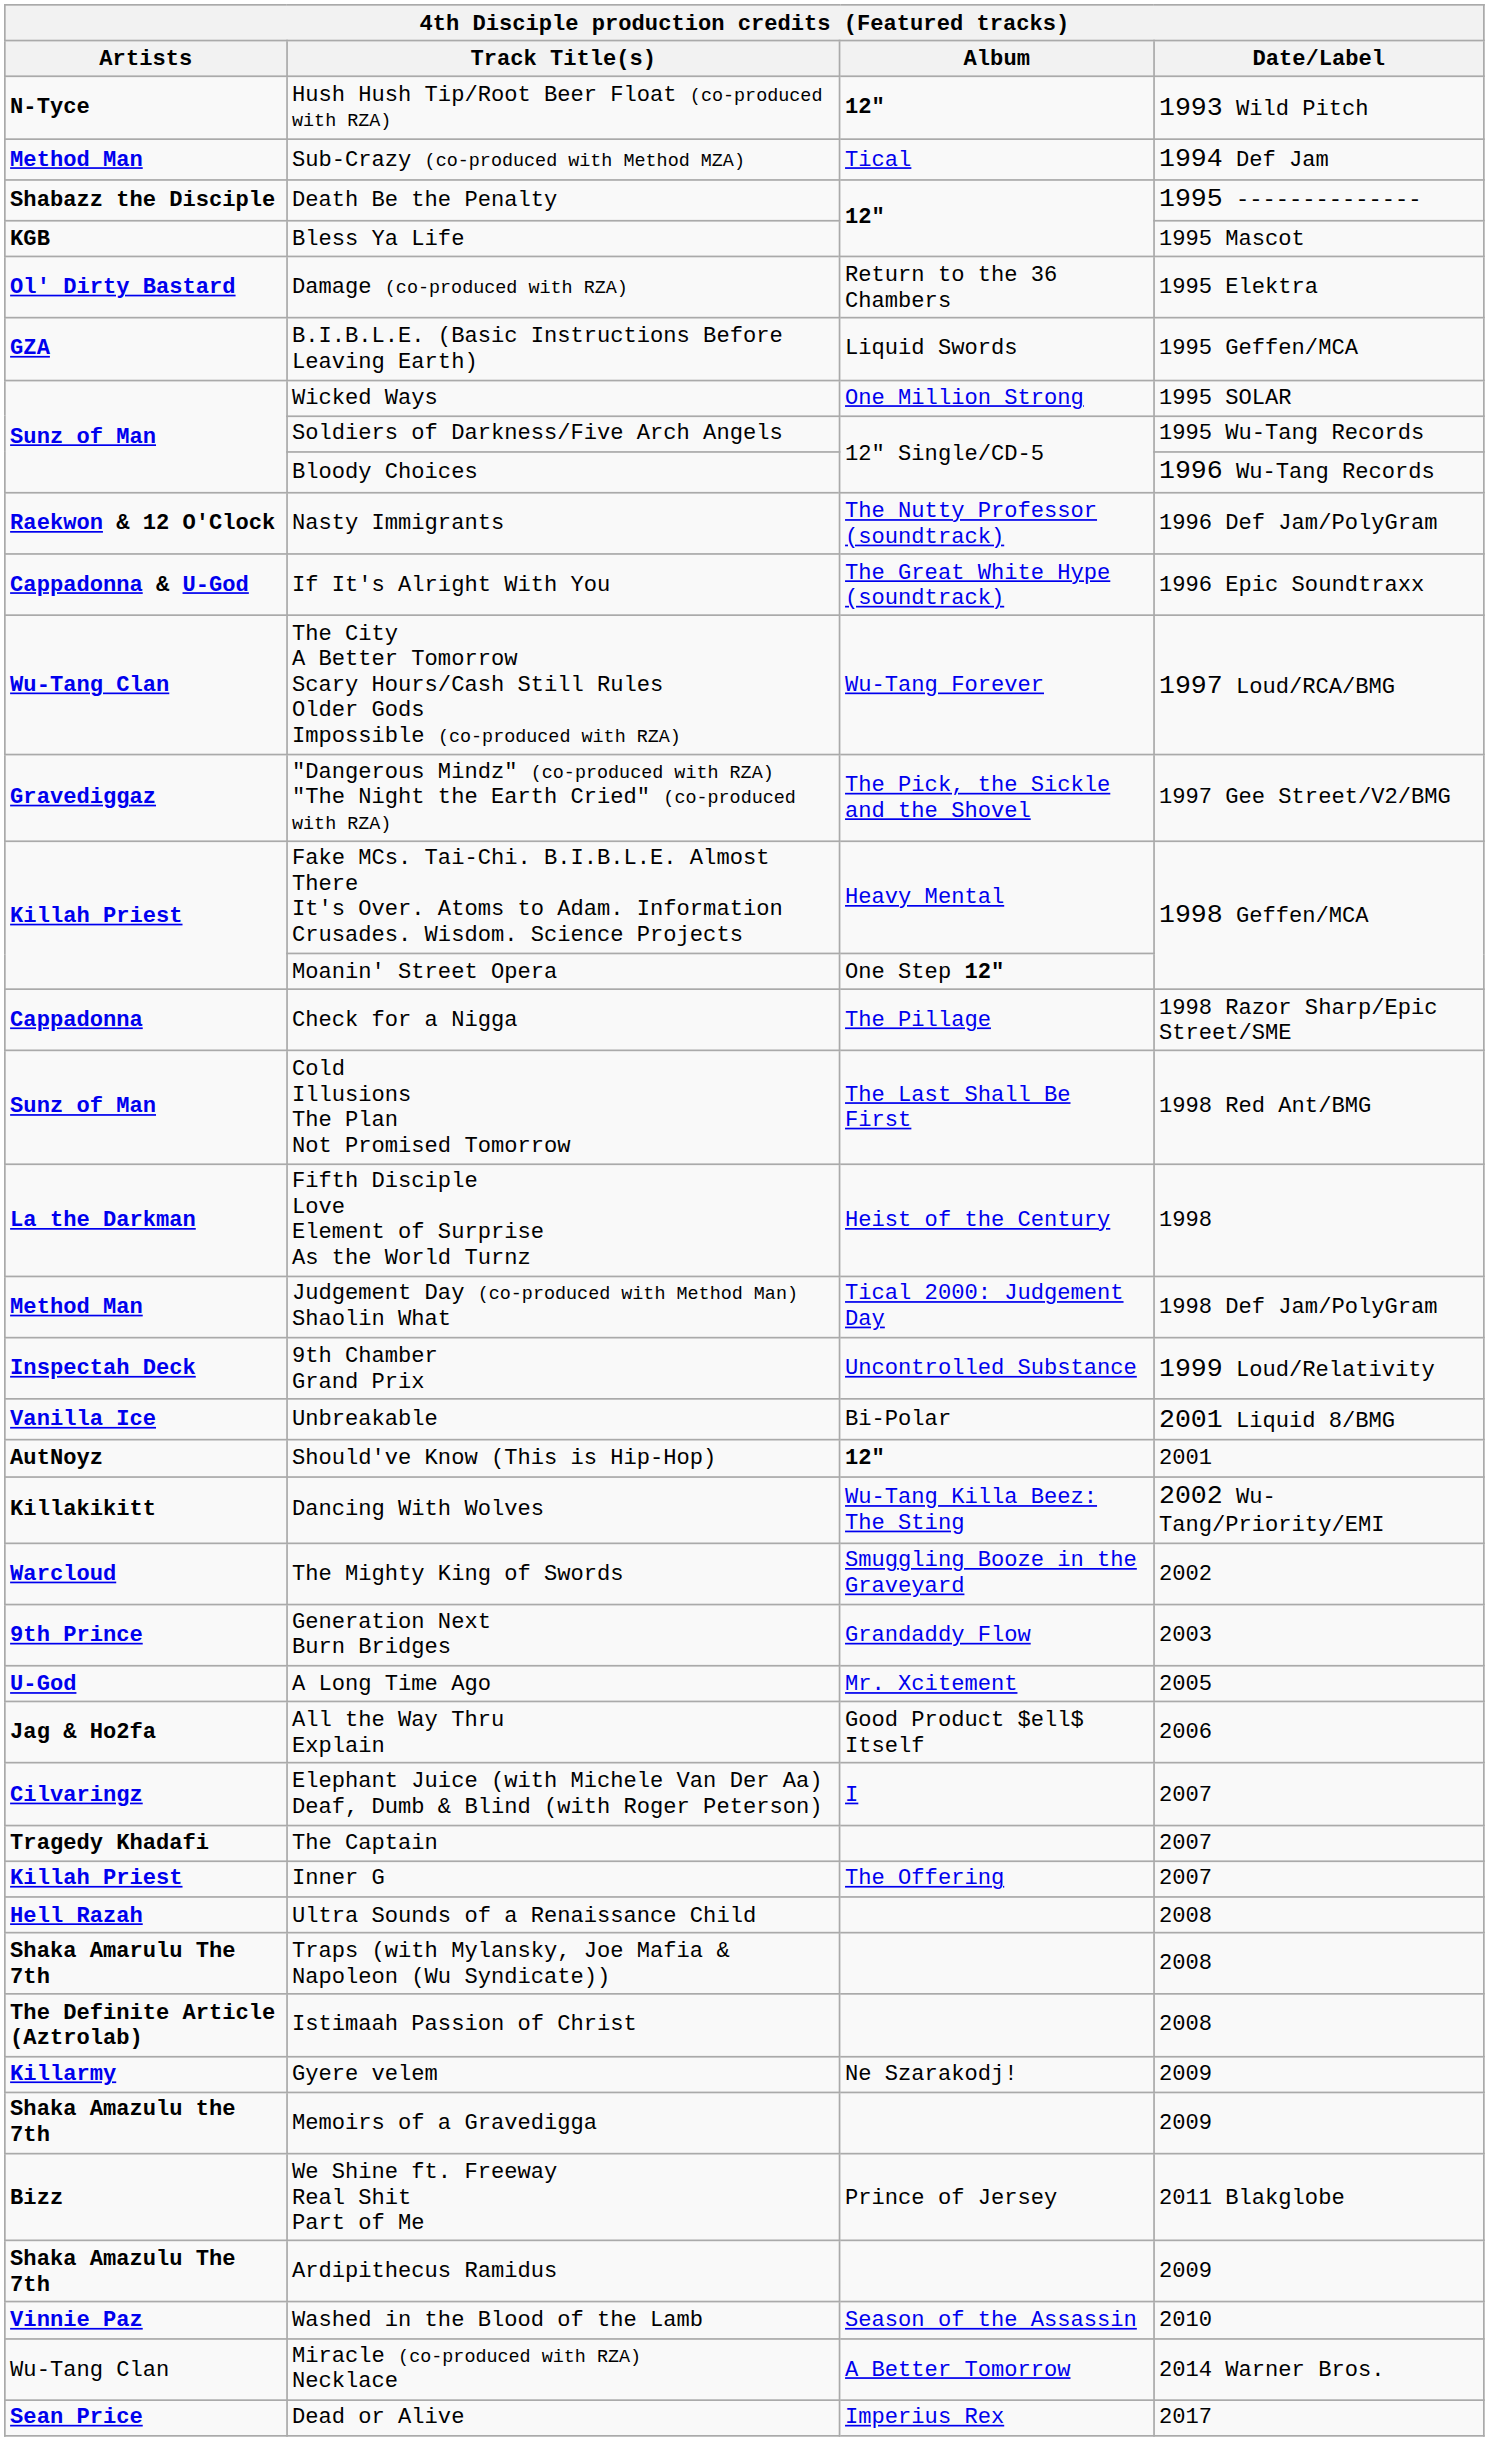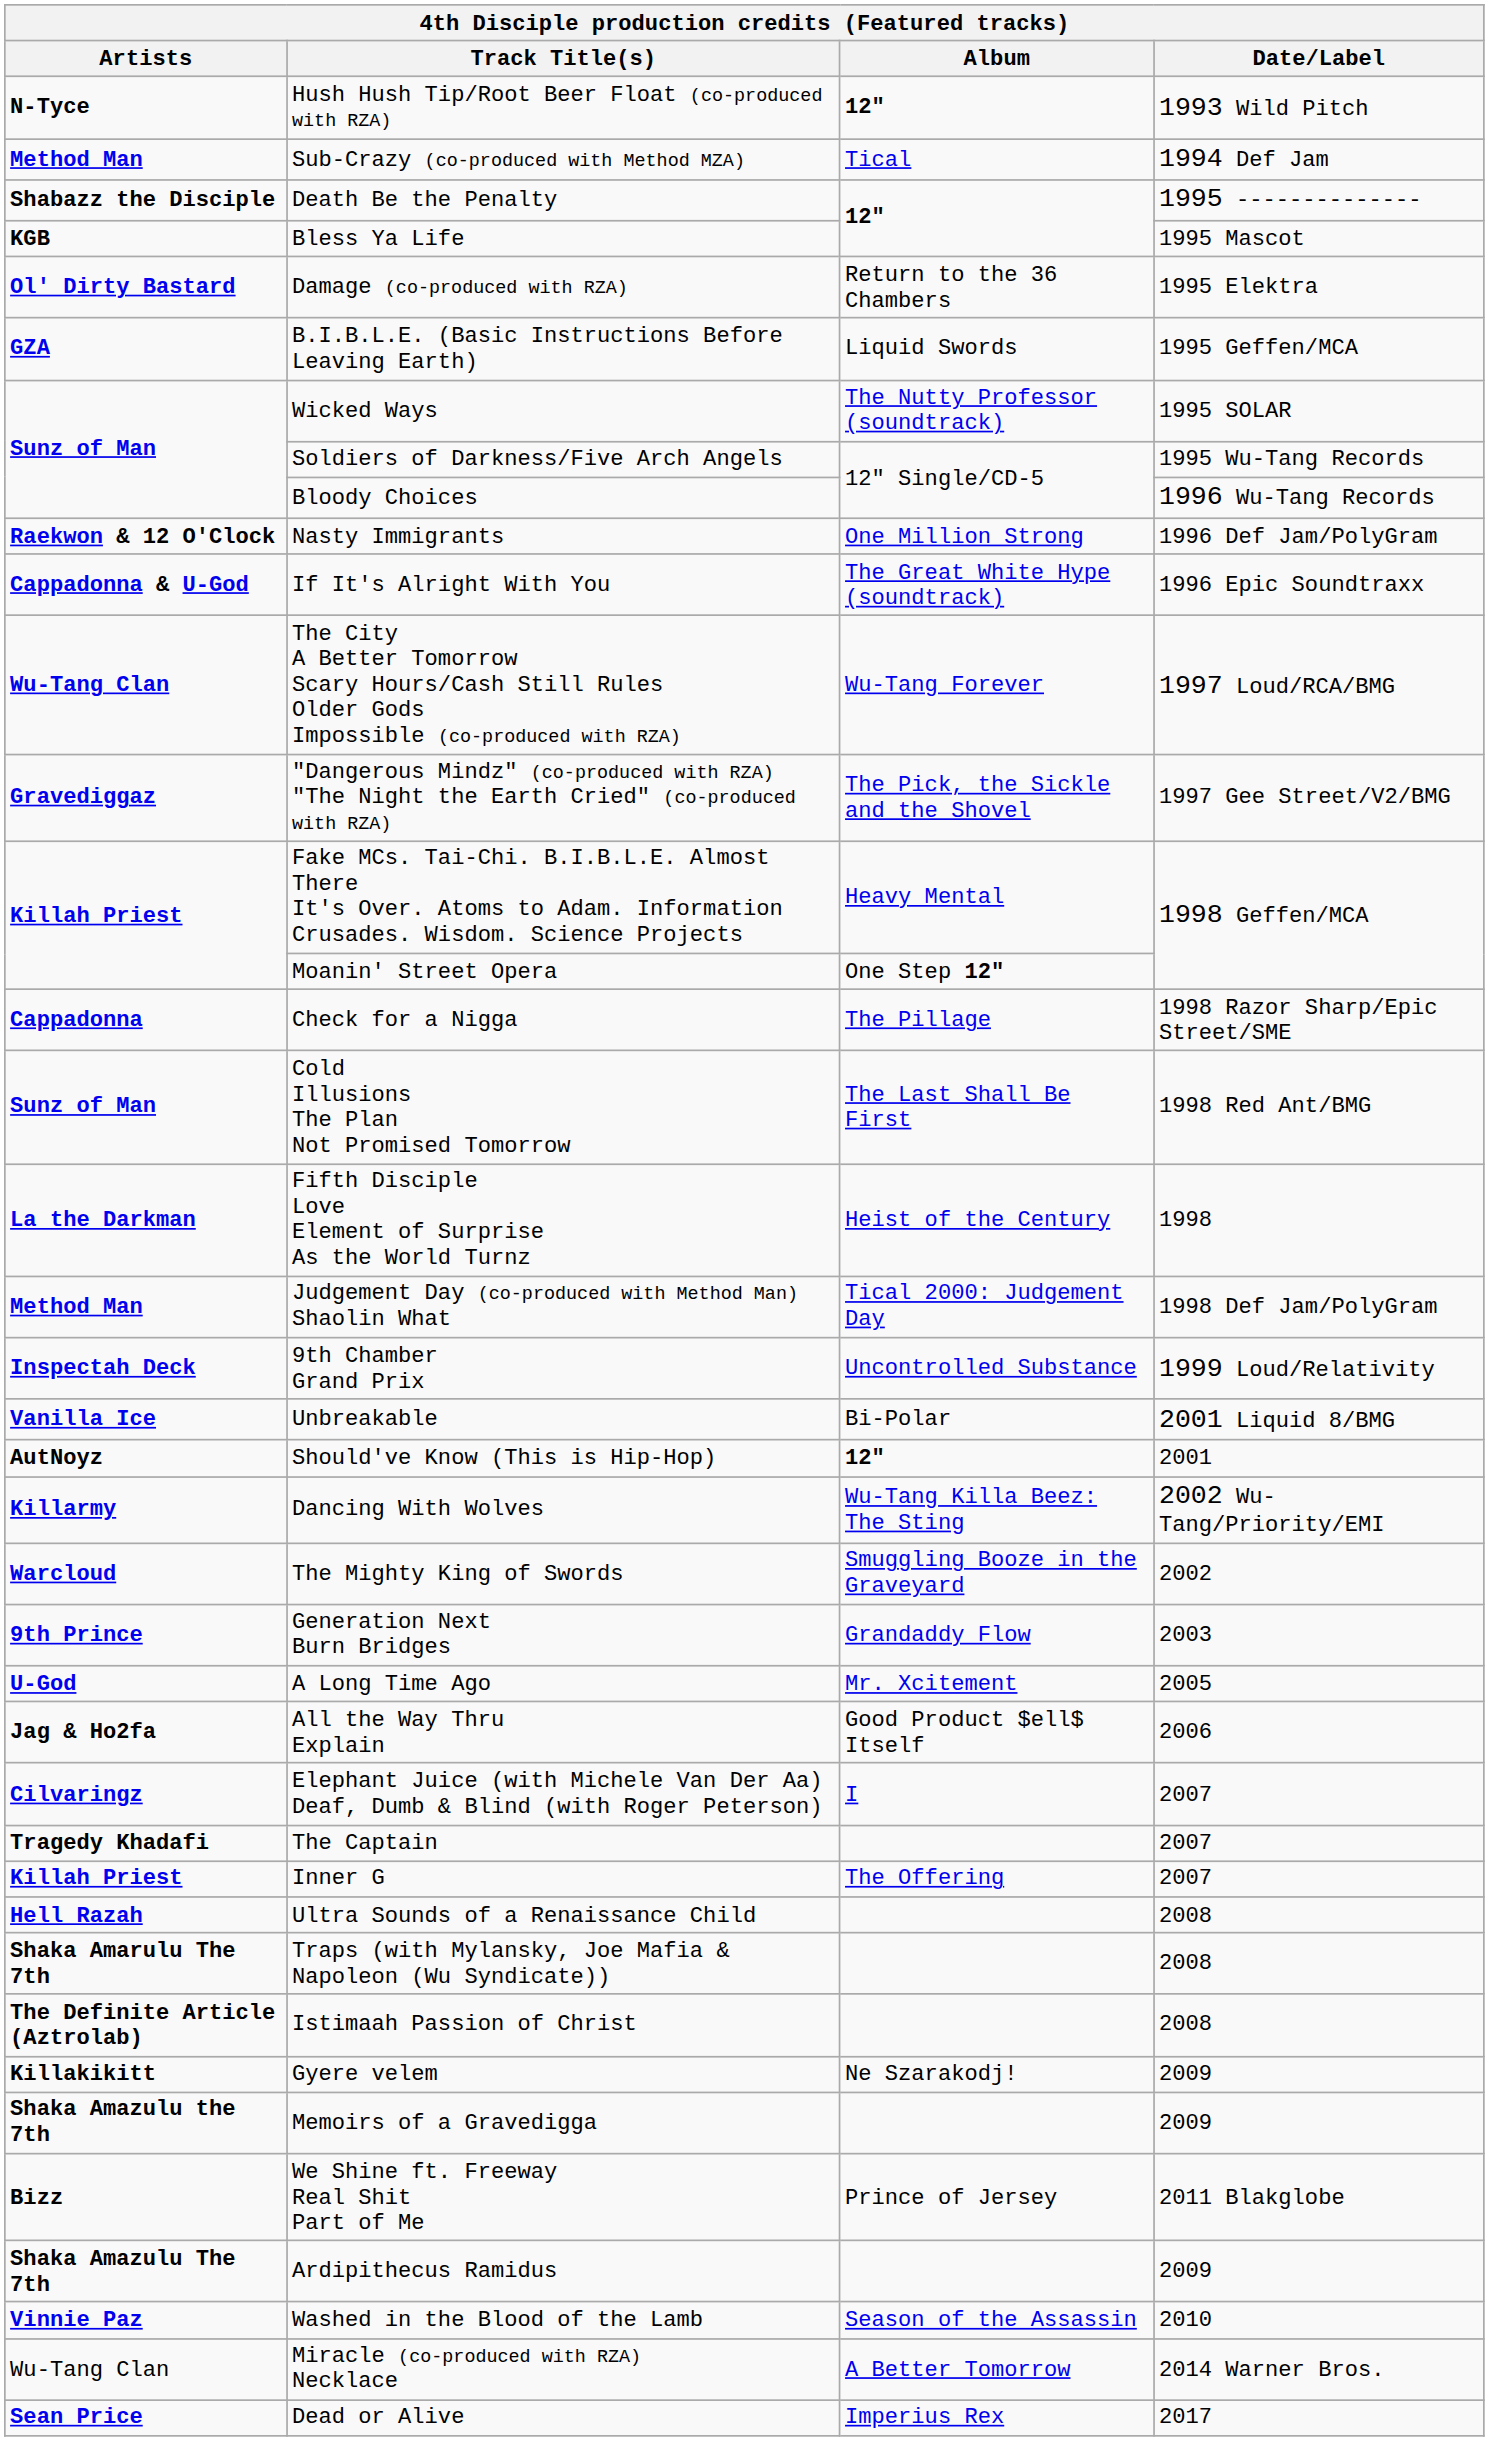(964, 398) One Million Strong -> (971, 410) The Nutty Professor (soundtrack)
(971, 524) The Nutty Professor (soundtrack) -> (964, 536) One Million Strong
(83, 1510) Killakikitt -> (63, 1510) Killarmy
(63, 2074) Killarmy -> (83, 2074) Killakikitt
